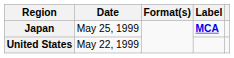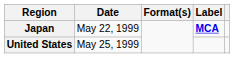(108, 28) May 25, 1999 -> (108, 28) May 22, 1999
(108, 45) May 22, 1999 -> (108, 45) May 25, 1999
